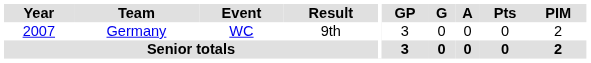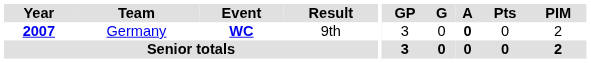(39, 31) normal -> (39, 31) bold
(241, 31) normal -> (241, 31) bold
(468, 31) normal -> (468, 31) bold
